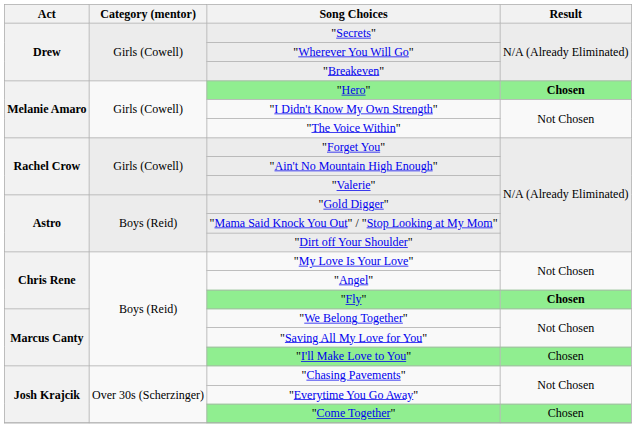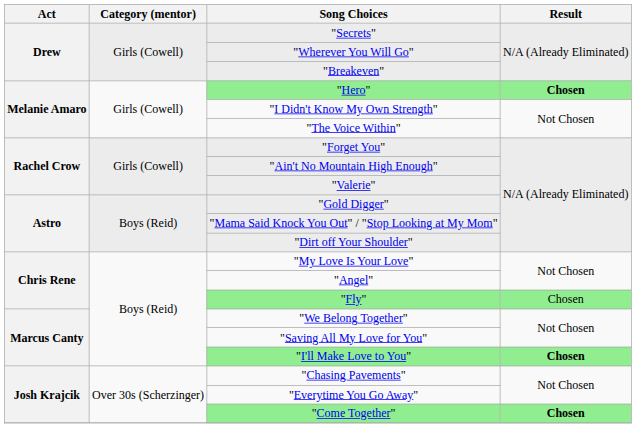(566, 299) bold -> (566, 299) normal
(566, 356) normal -> (566, 356) bold
(566, 413) normal -> (566, 413) bold
